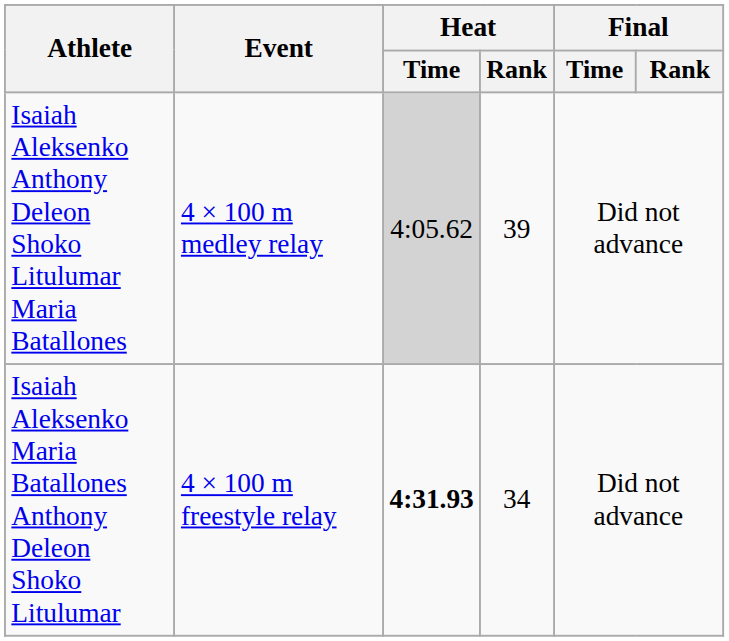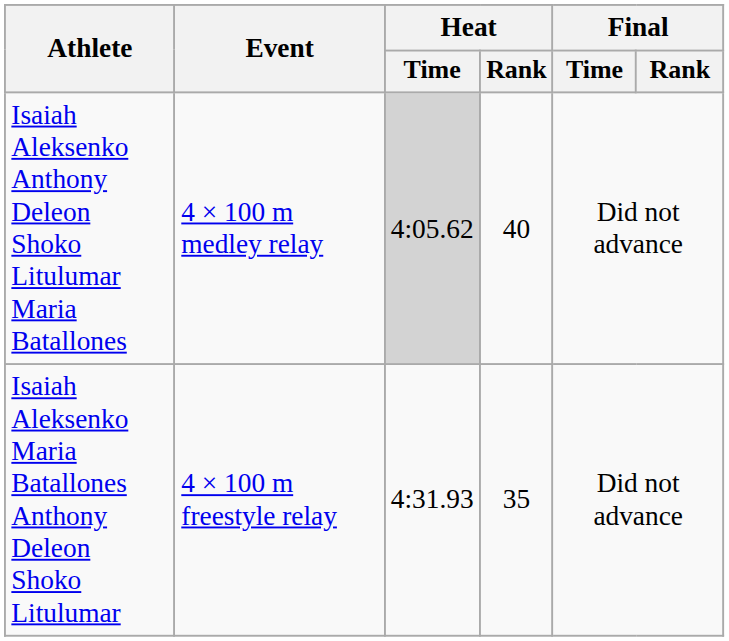(517, 228) 39 -> (516, 228) 40
(432, 499) bold -> (432, 499) normal
(517, 499) 34 -> (516, 499) 35
